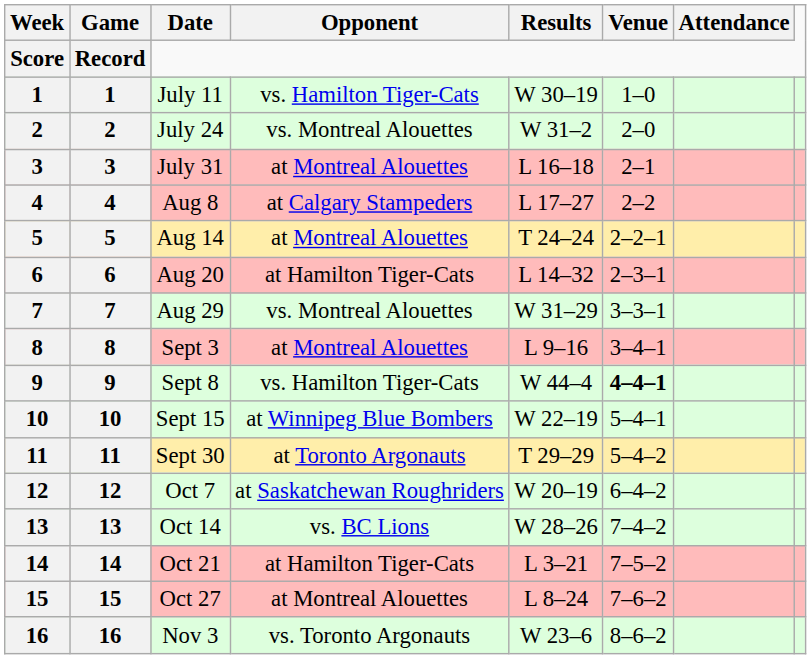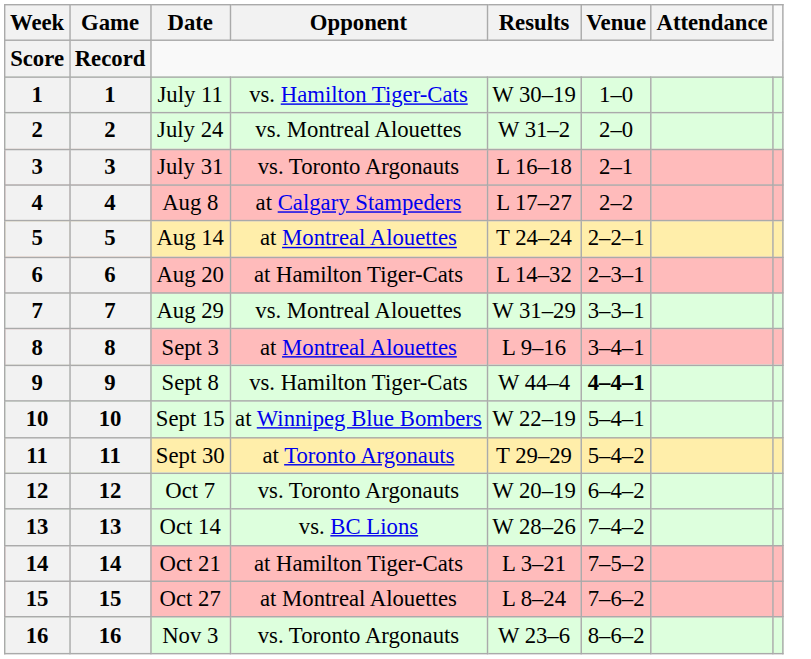(369, 166) at Montreal Alouettes -> (358, 166) vs. Toronto Argonauts
(369, 490) at Saskatchewan Roughriders -> (358, 490) vs. Toronto Argonauts
